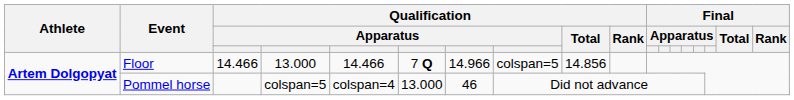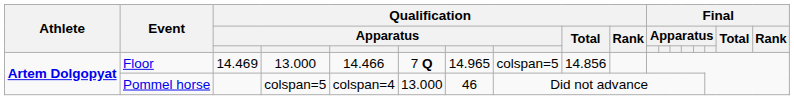(237, 63) 14.466 -> (237, 63) 14.469
(469, 63) 14.966 -> (469, 63) 14.965
